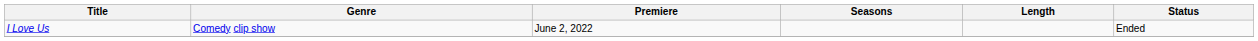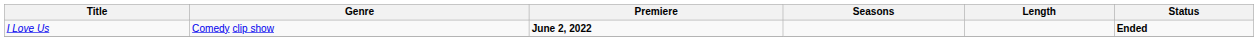(564, 28) normal -> (562, 28) bold
(1130, 28) normal -> (1132, 28) bold
